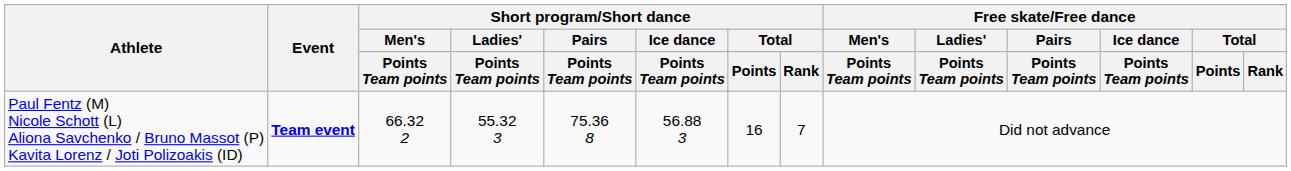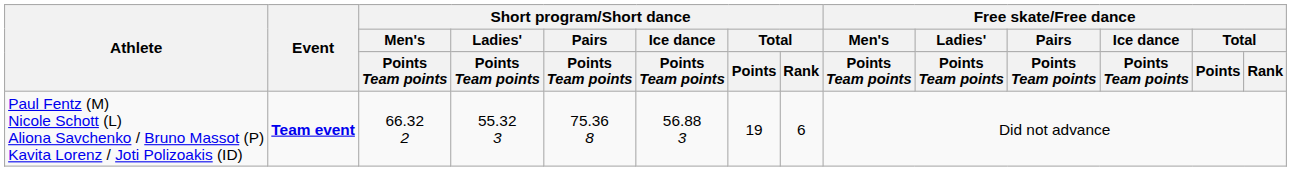(754, 129) 16 -> (754, 129) 19
(801, 129) 7 -> (801, 129) 6
